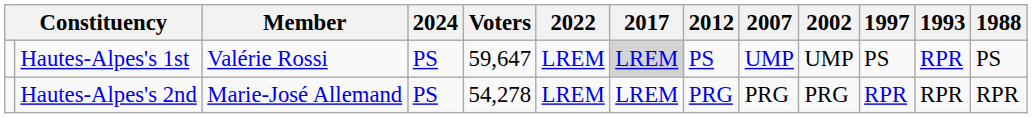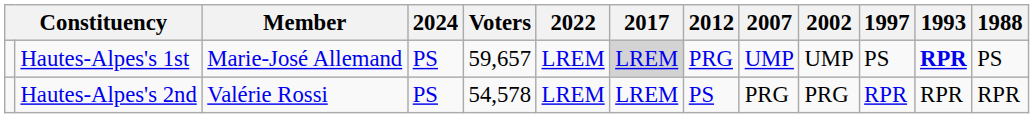(268, 58) Valérie Rossi -> (305, 58) Marie-José Allemand
(500, 58) 59,647 -> (500, 58) 59,657
(701, 58) PS -> (711, 58) PRG
(942, 58) normal -> (943, 58) bold
(305, 94) Marie-José Allemand -> (268, 94) Valérie Rossi
(500, 94) 54,278 -> (500, 94) 54,578
(711, 94) PRG -> (701, 94) PS
